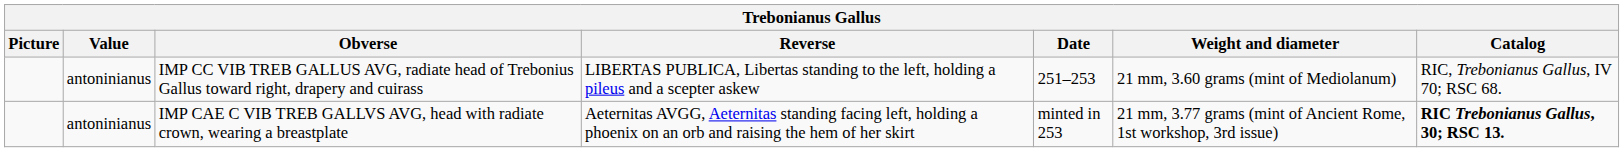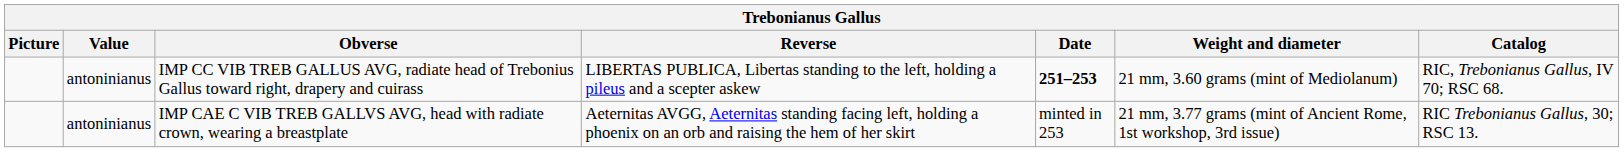(1067, 79) normal -> (1068, 79) bold
(1508, 123) bold -> (1518, 123) normal
